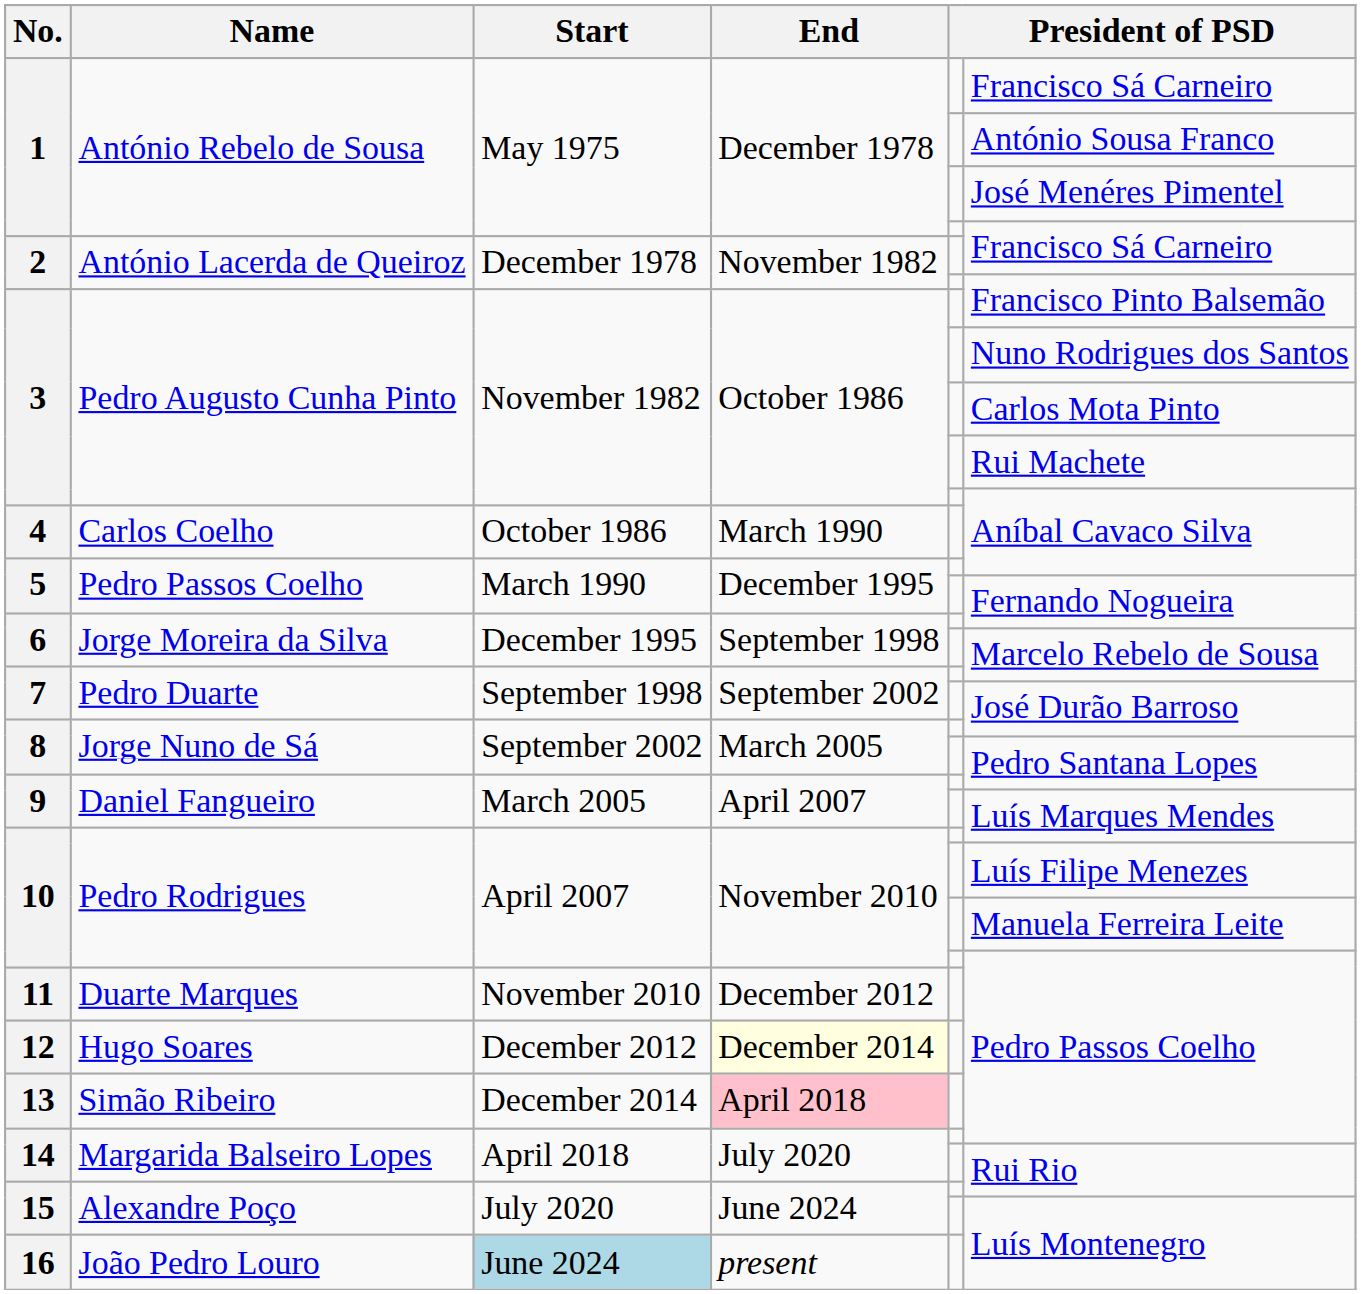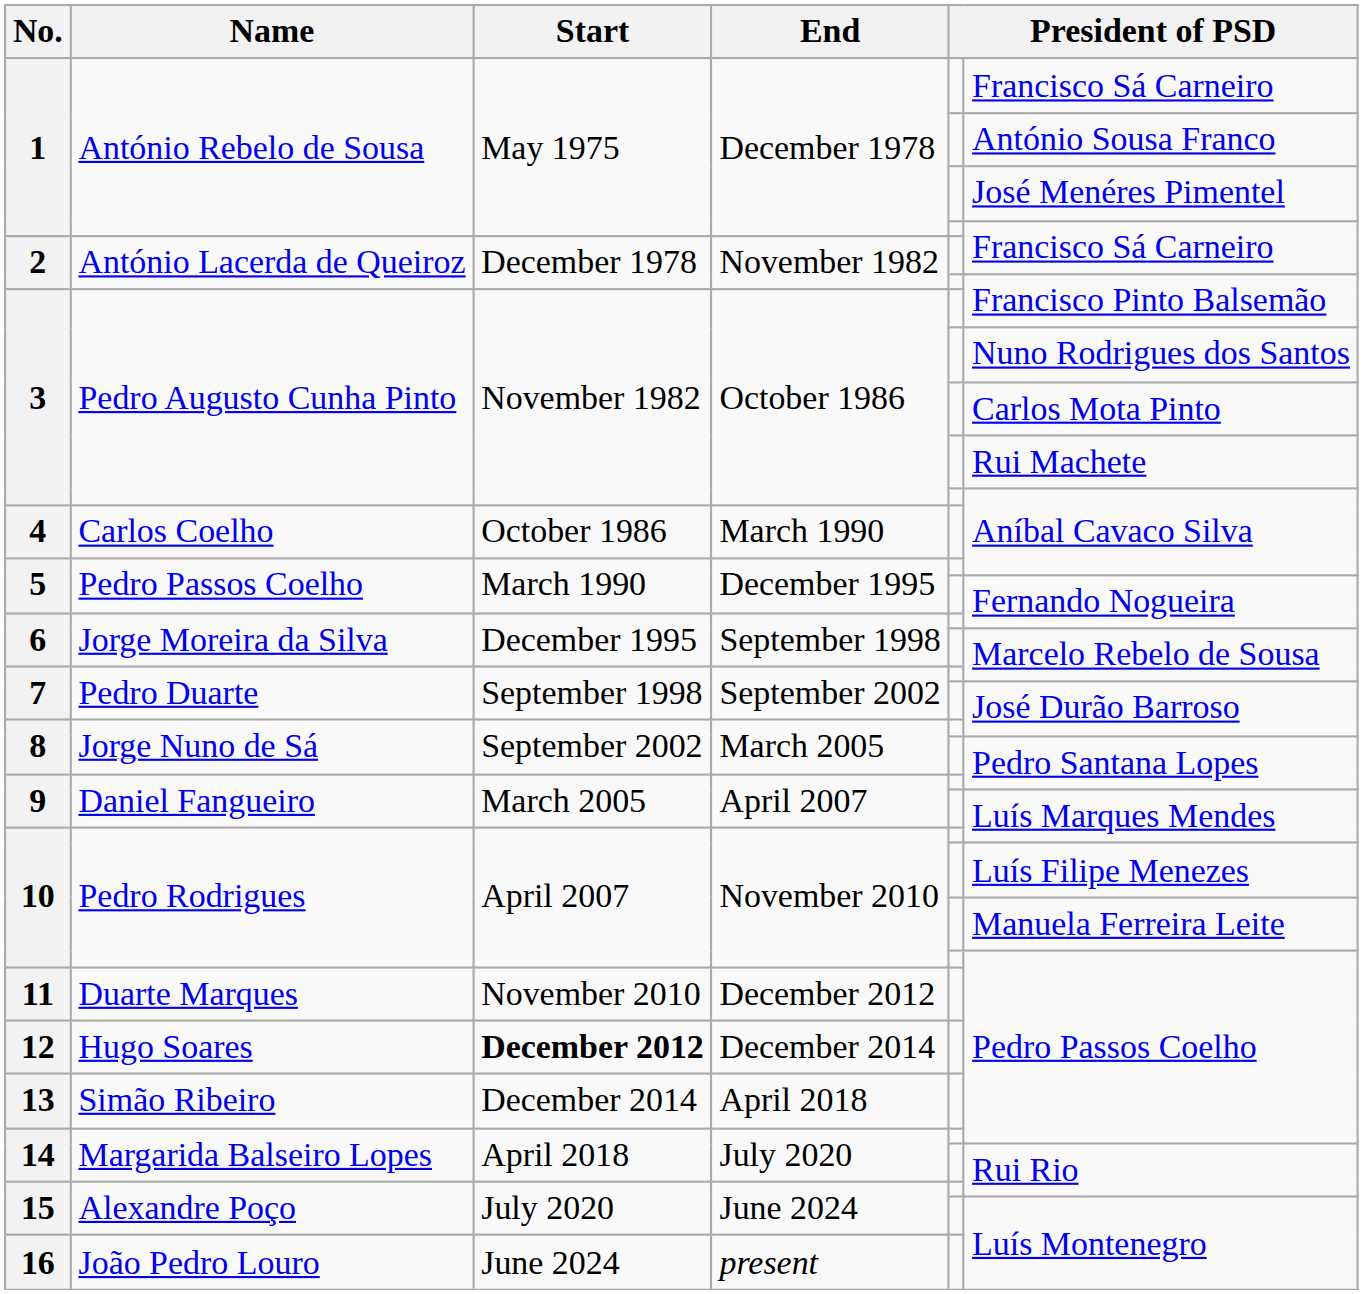(589, 1046) normal -> (592, 1046) bold
(826, 1046) lightyellow background -> (827, 1046) no background
(792, 1100) pink background -> (793, 1100) no background
(550, 1261) lightblue background -> (550, 1261) no background
